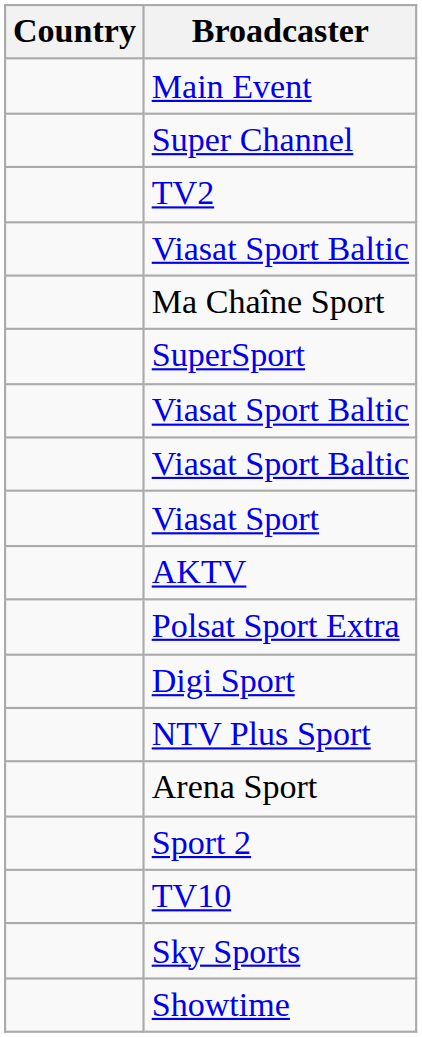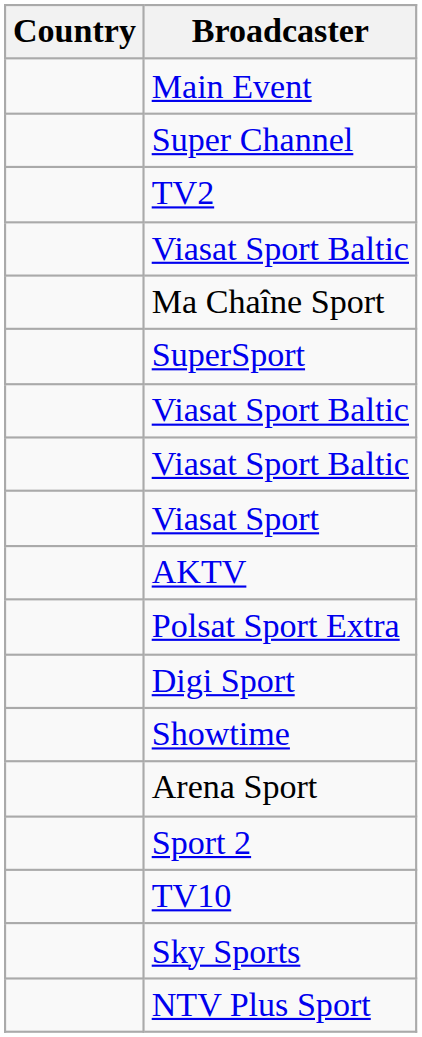(261, 734) NTV Plus Sport -> (221, 734) Showtime
(221, 1004) Showtime -> (261, 1004) NTV Plus Sport
